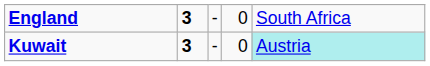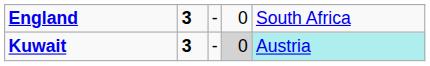(243, 46) no background -> (243, 46) lightgrey background
